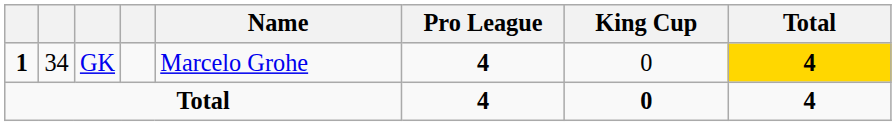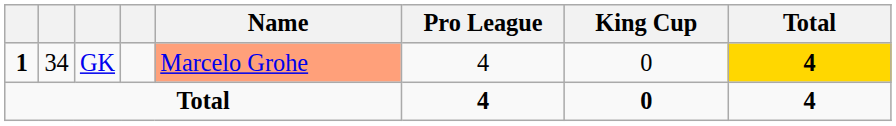(234, 62) no background -> (234, 62) lightsalmon background
(483, 62) bold -> (483, 62) normal
